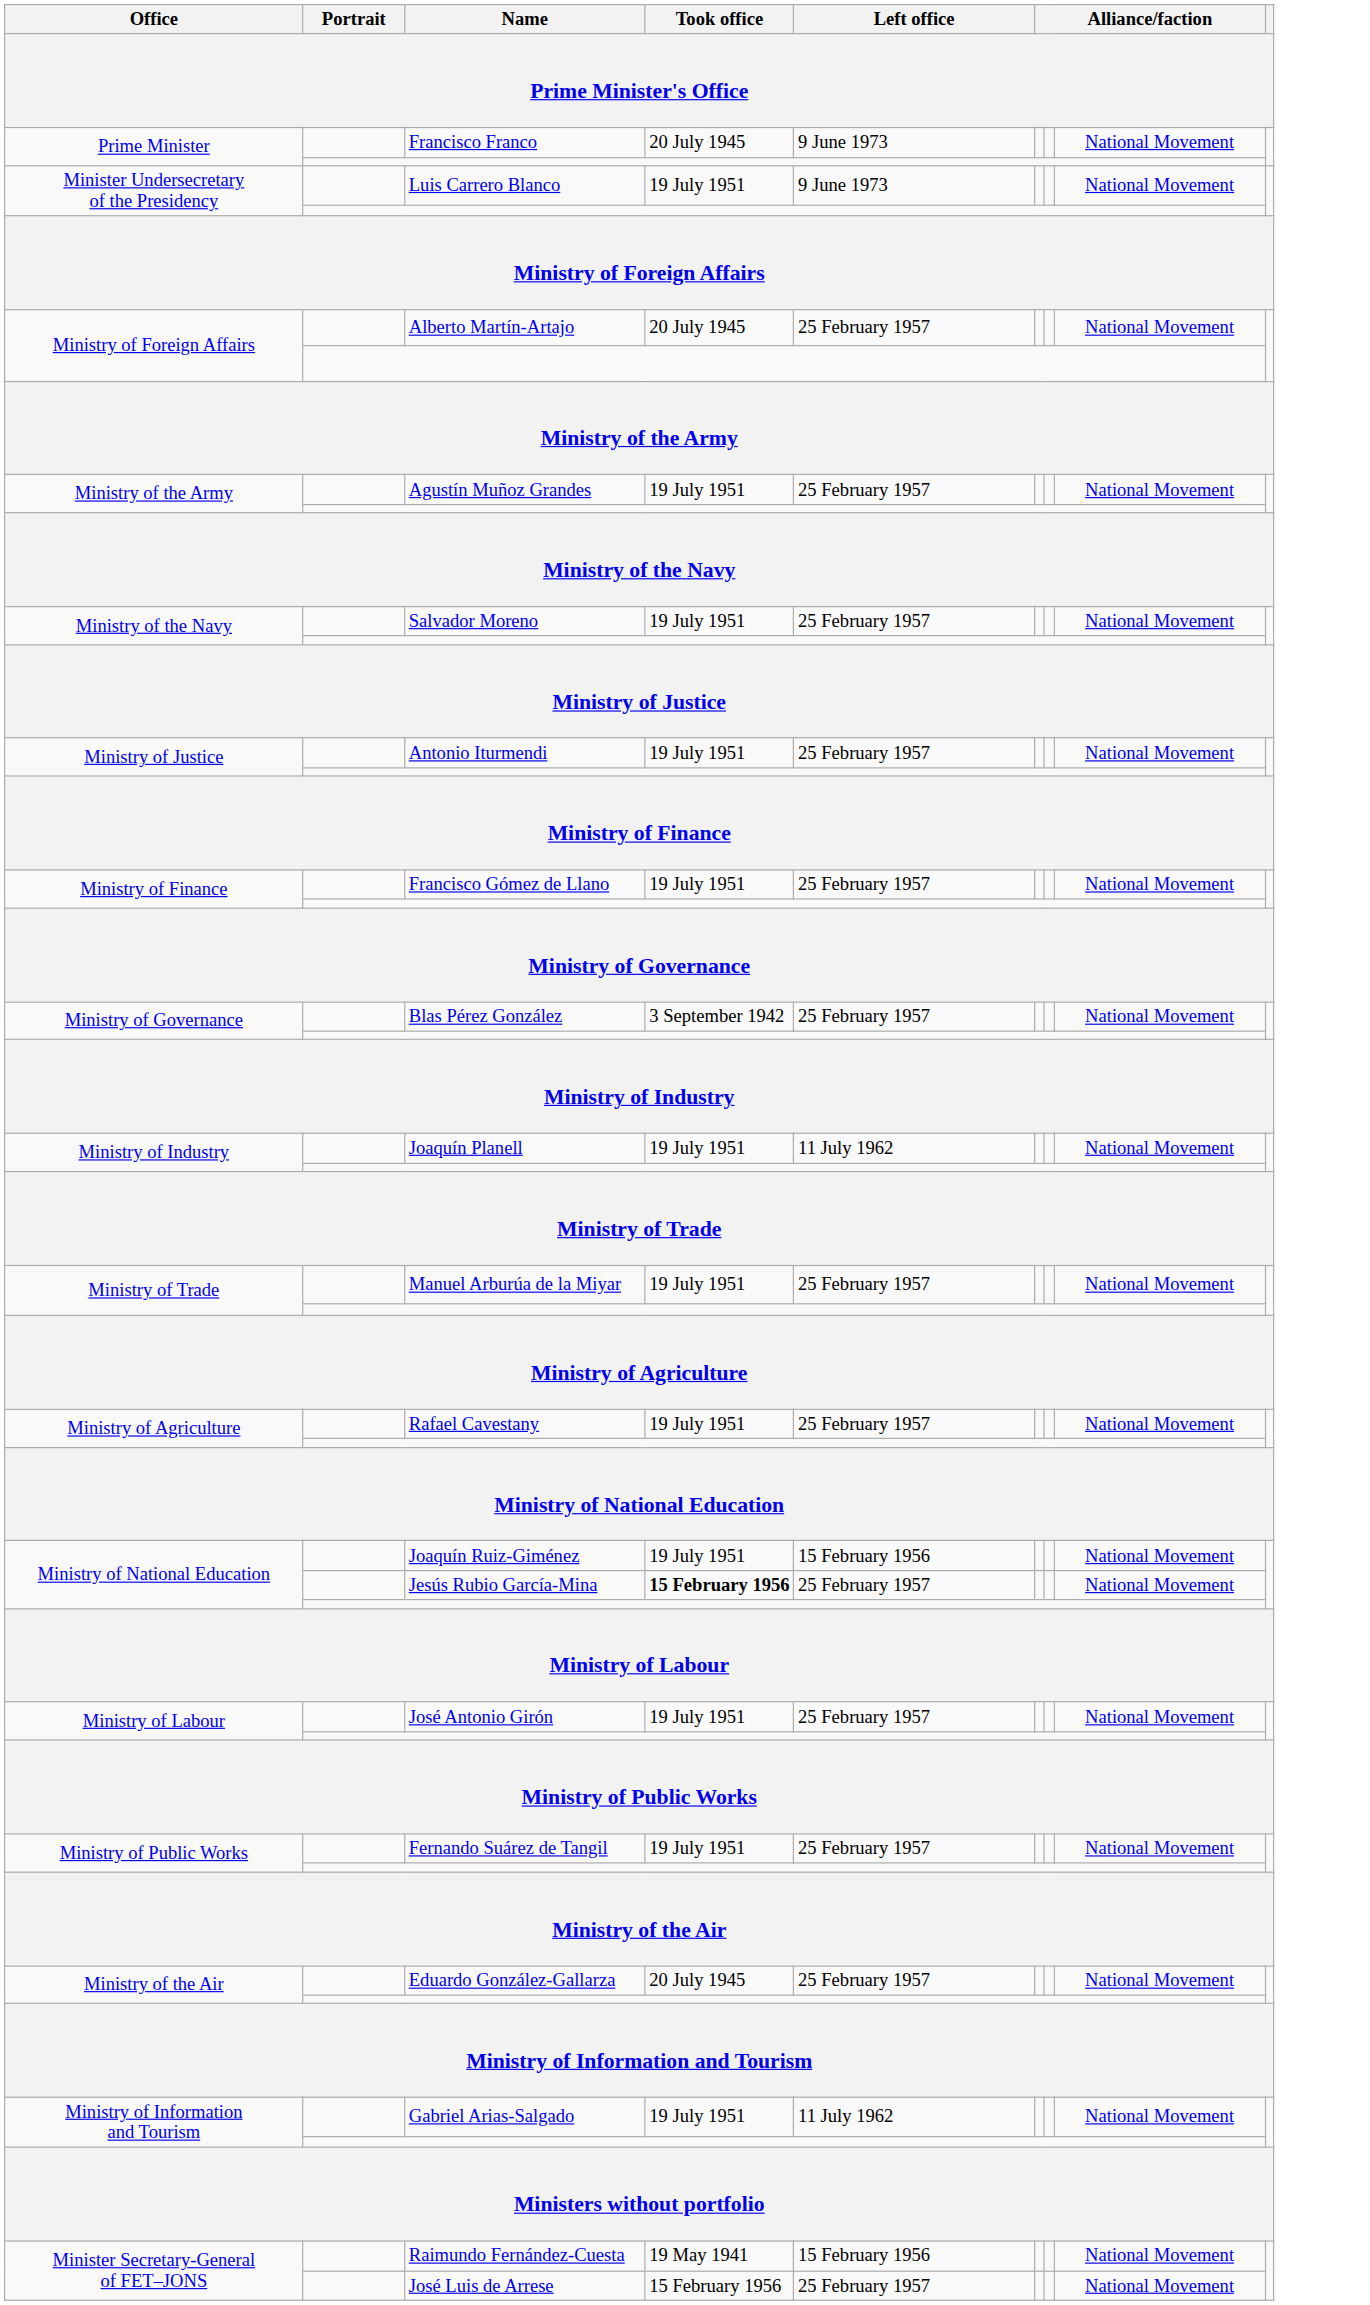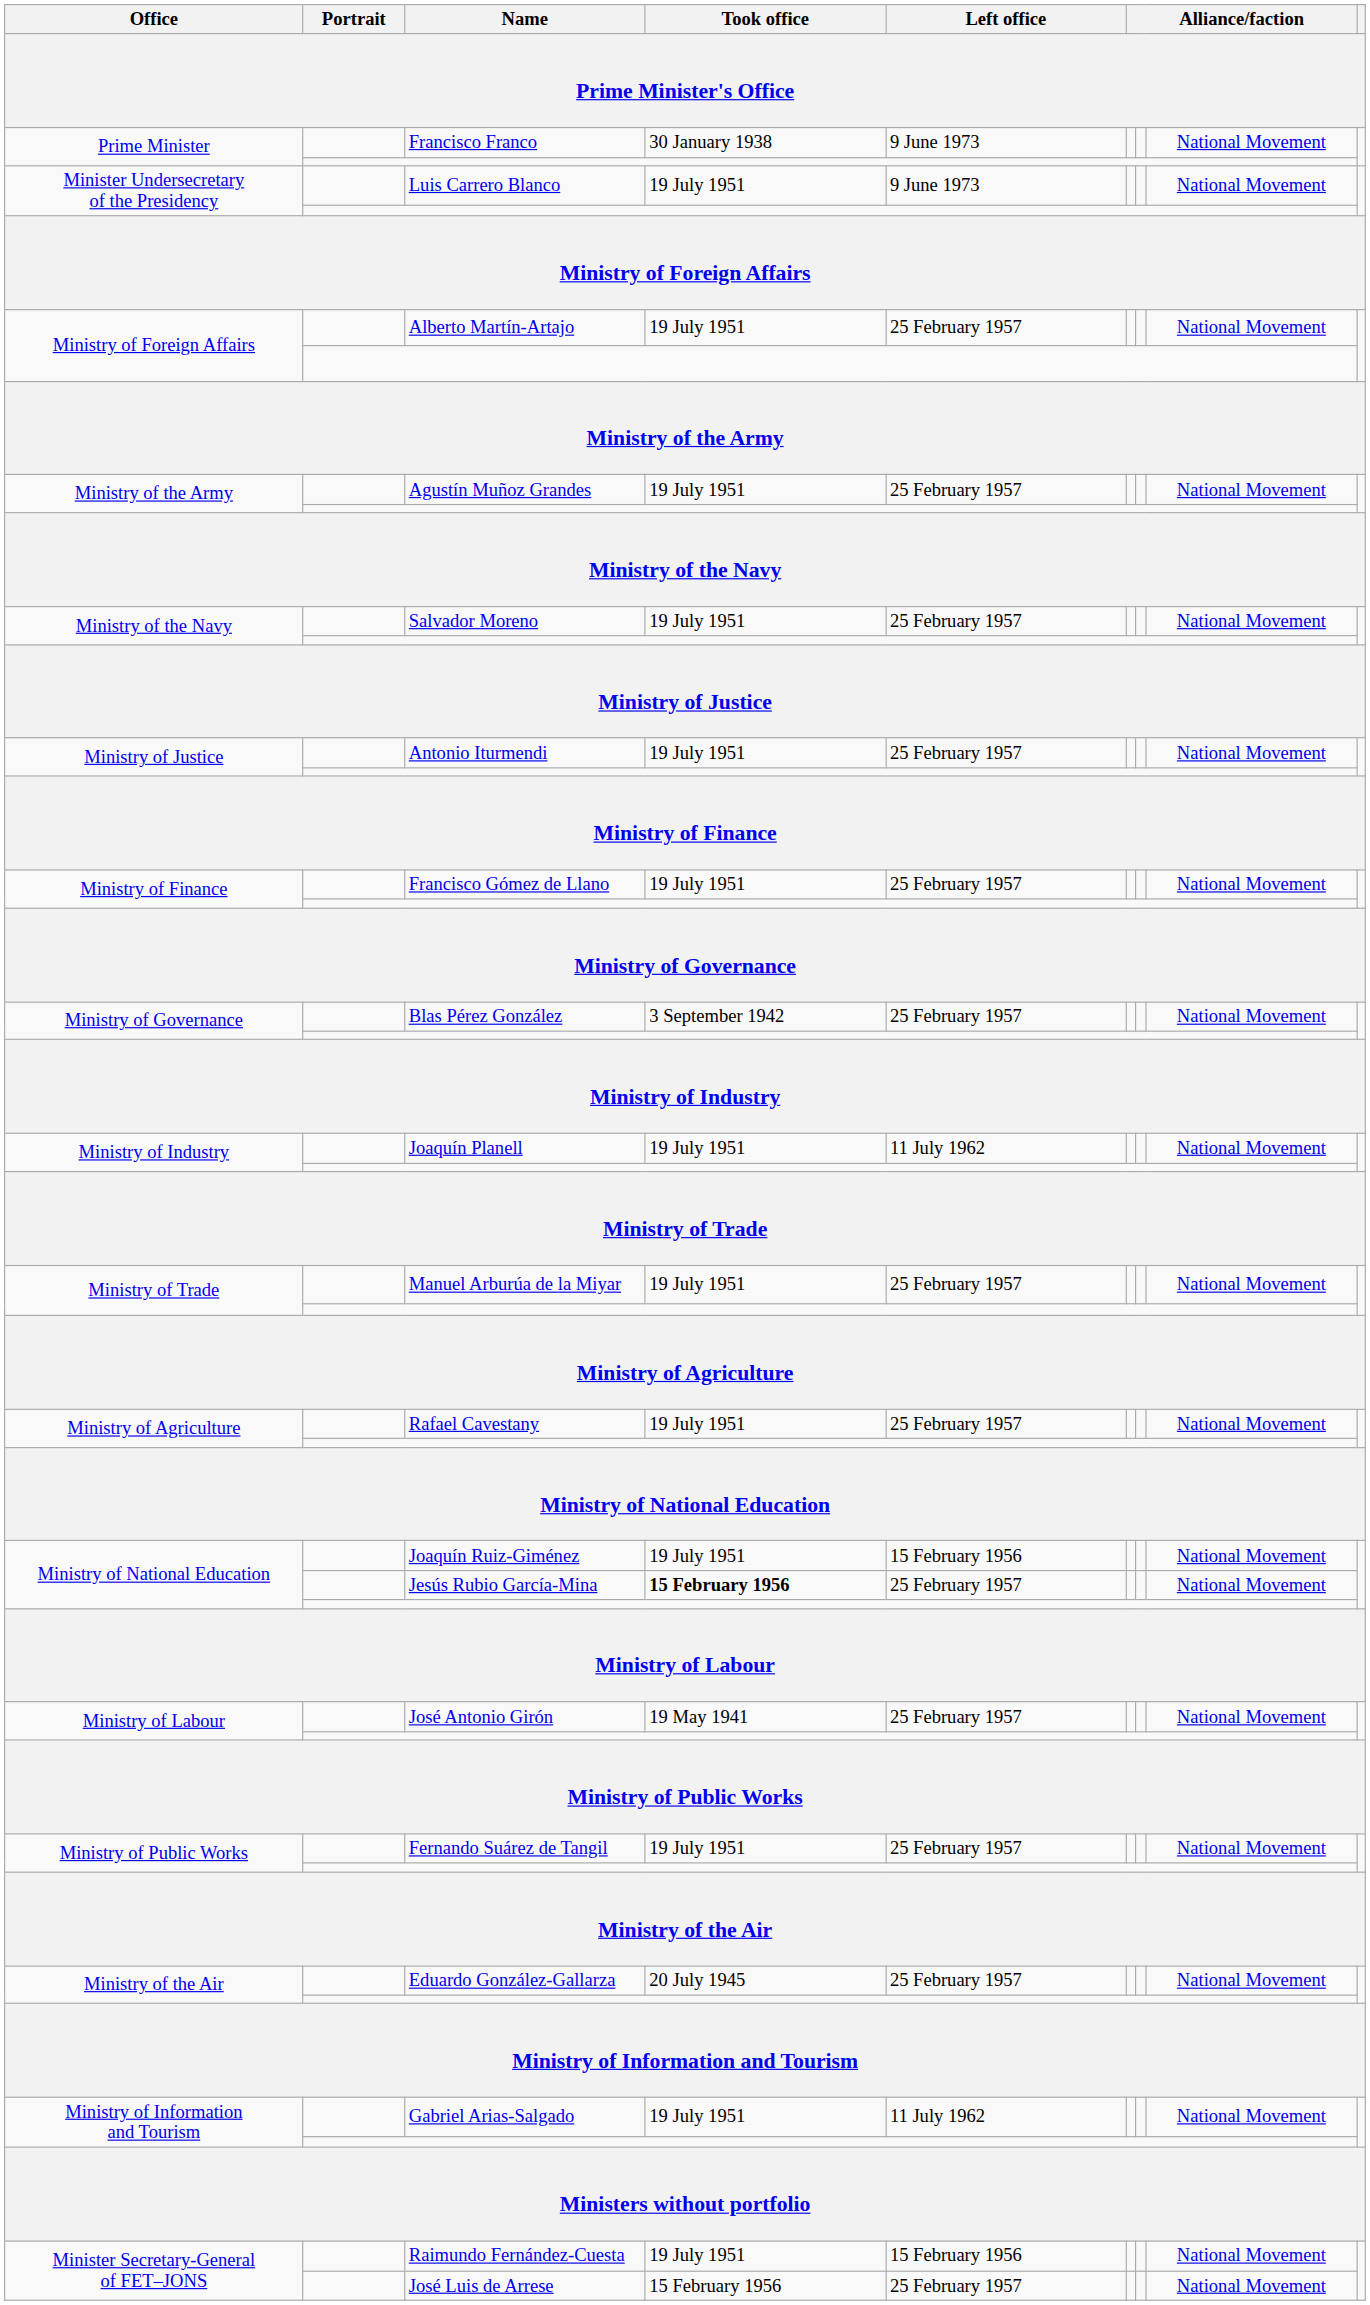(697, 142) 20 July 1945 -> (711, 142) 30 January 1938
(697, 327) 20 July 1945 -> (697, 327) 19 July 1951
(697, 1716) 19 July 1951 -> (699, 1716) 19 May 1941
(699, 2255) 19 May 1941 -> (697, 2255) 19 July 1951
